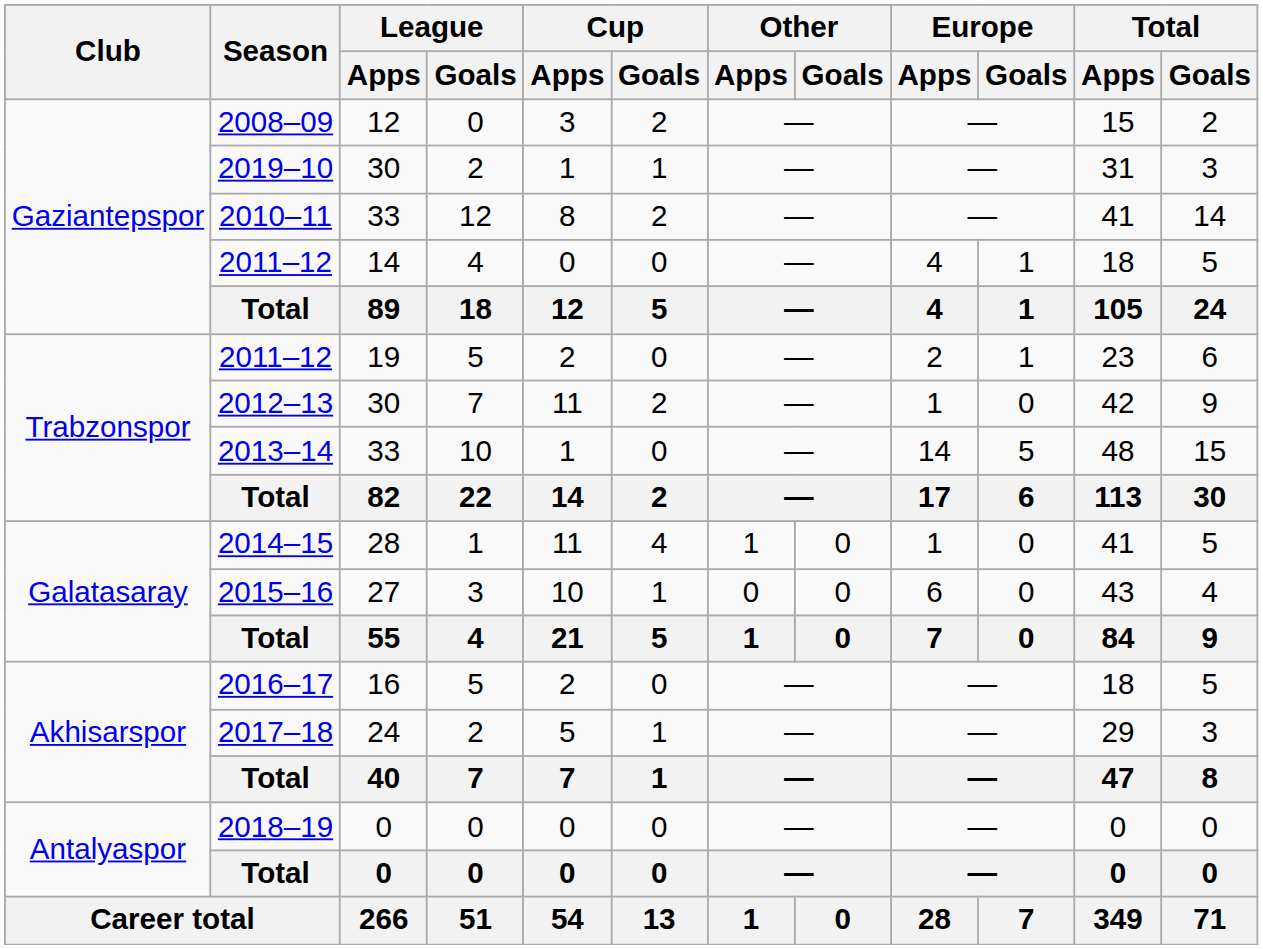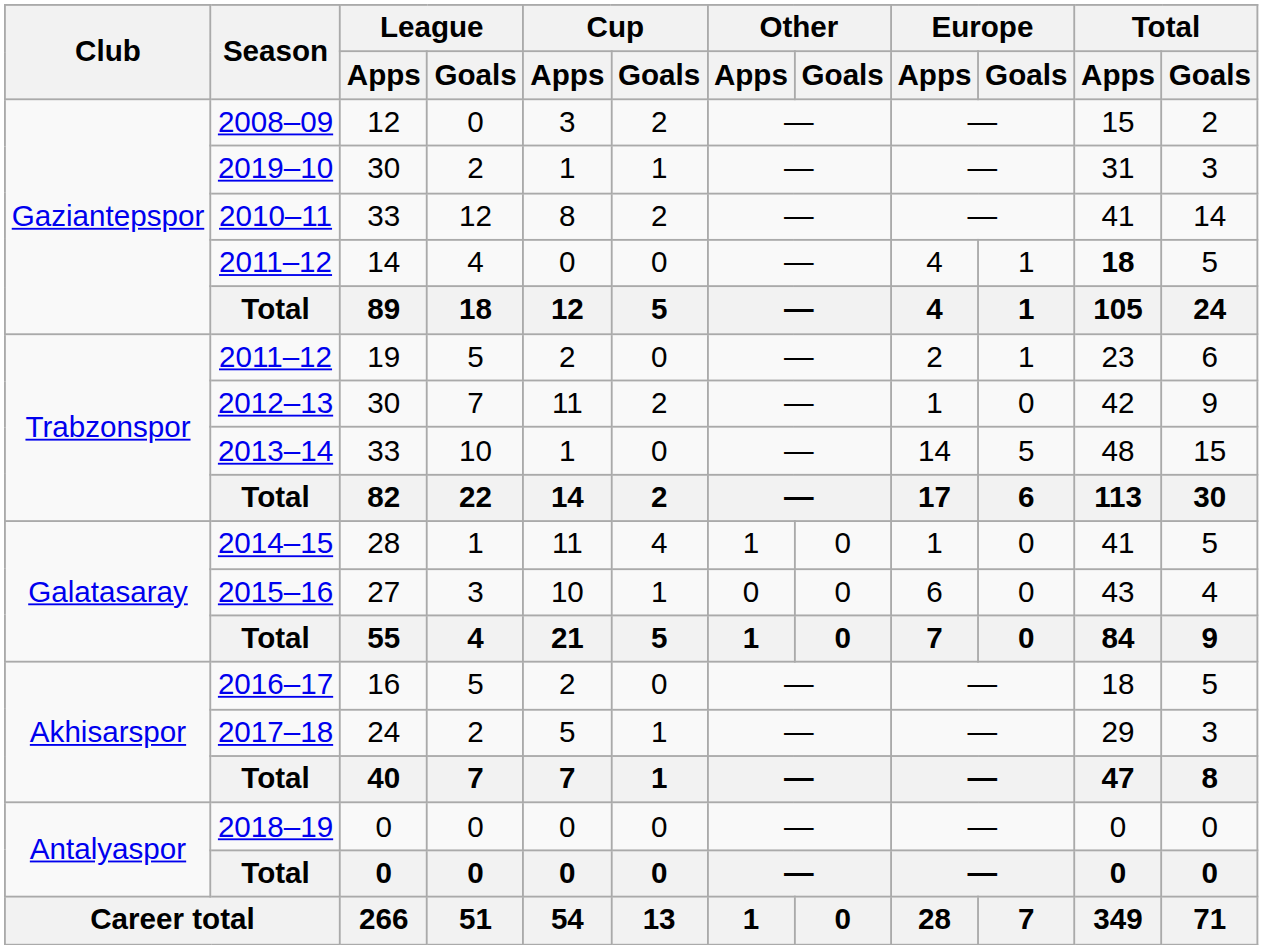(1118, 262) normal -> (1118, 262) bold
